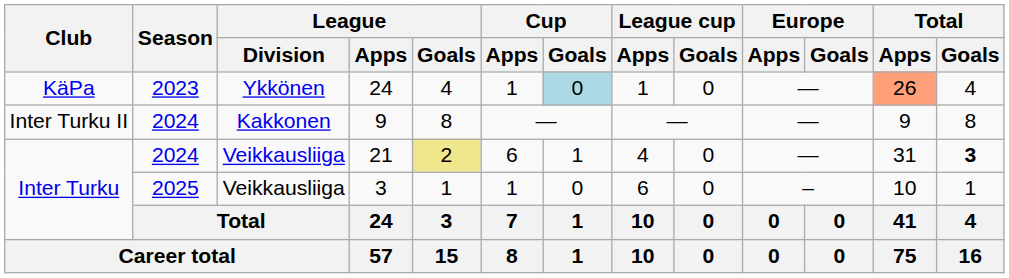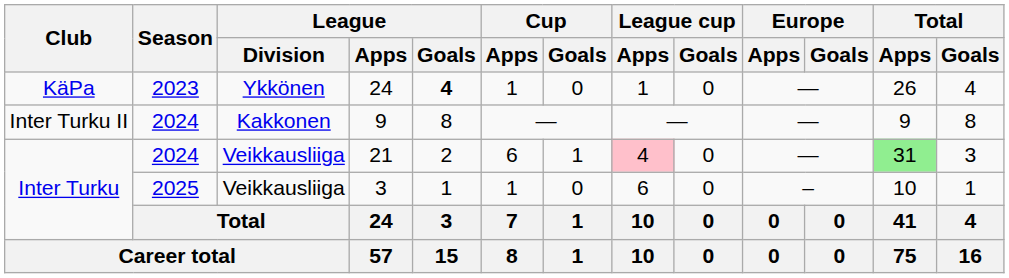(446, 88) normal -> (446, 88) bold
(577, 88) lightblue background -> (577, 88) no background
(905, 88) lightsalmon background -> (905, 88) no background
(446, 155) khaki background -> (446, 155) no background
(643, 155) no background -> (643, 155) pink background
(905, 155) no background -> (905, 155) lightgreen background
(970, 155) bold -> (970, 155) normal
